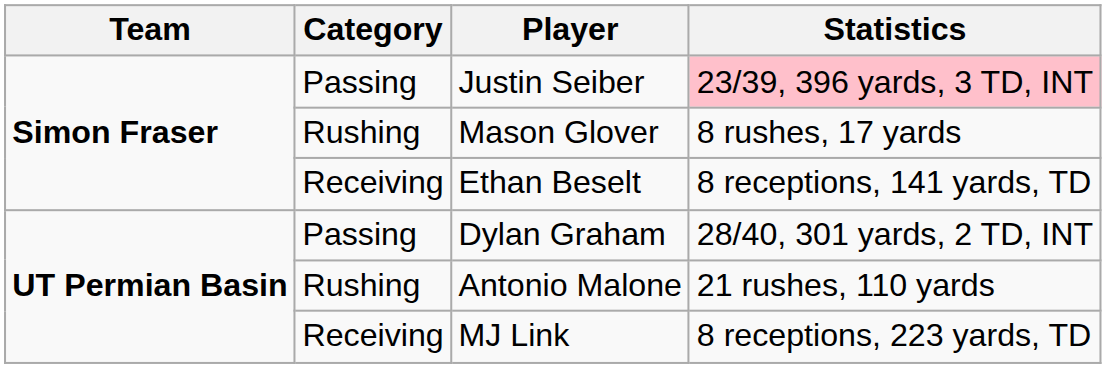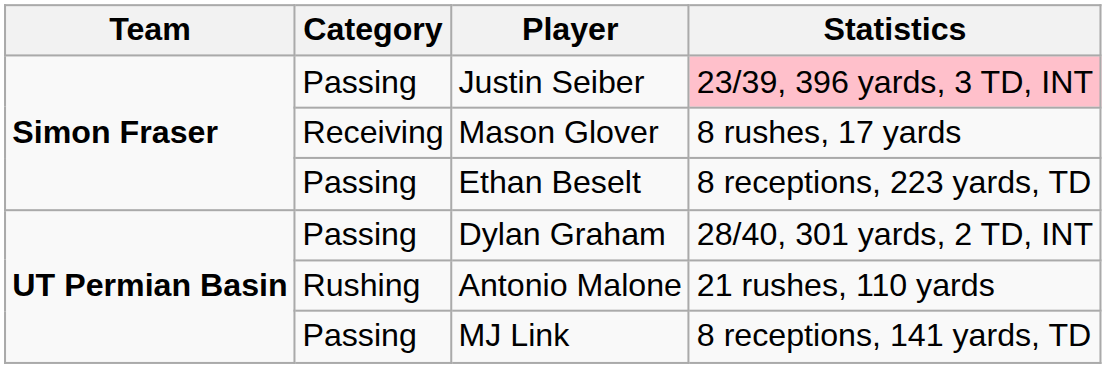(361, 132) Rushing -> (373, 132) Receiving
(373, 183) Receiving -> (360, 183) Passing
(894, 183) 8 receptions, 141 yards, TD -> (894, 183) 8 receptions, 223 yards, TD
(373, 336) Receiving -> (360, 336) Passing
(894, 336) 8 receptions, 223 yards, TD -> (894, 336) 8 receptions, 141 yards, TD
